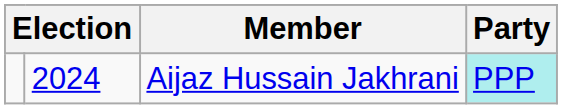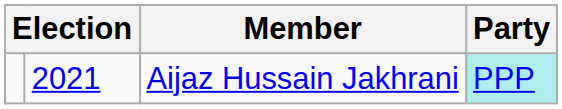(66, 77) 2024 -> (66, 77) 2021
